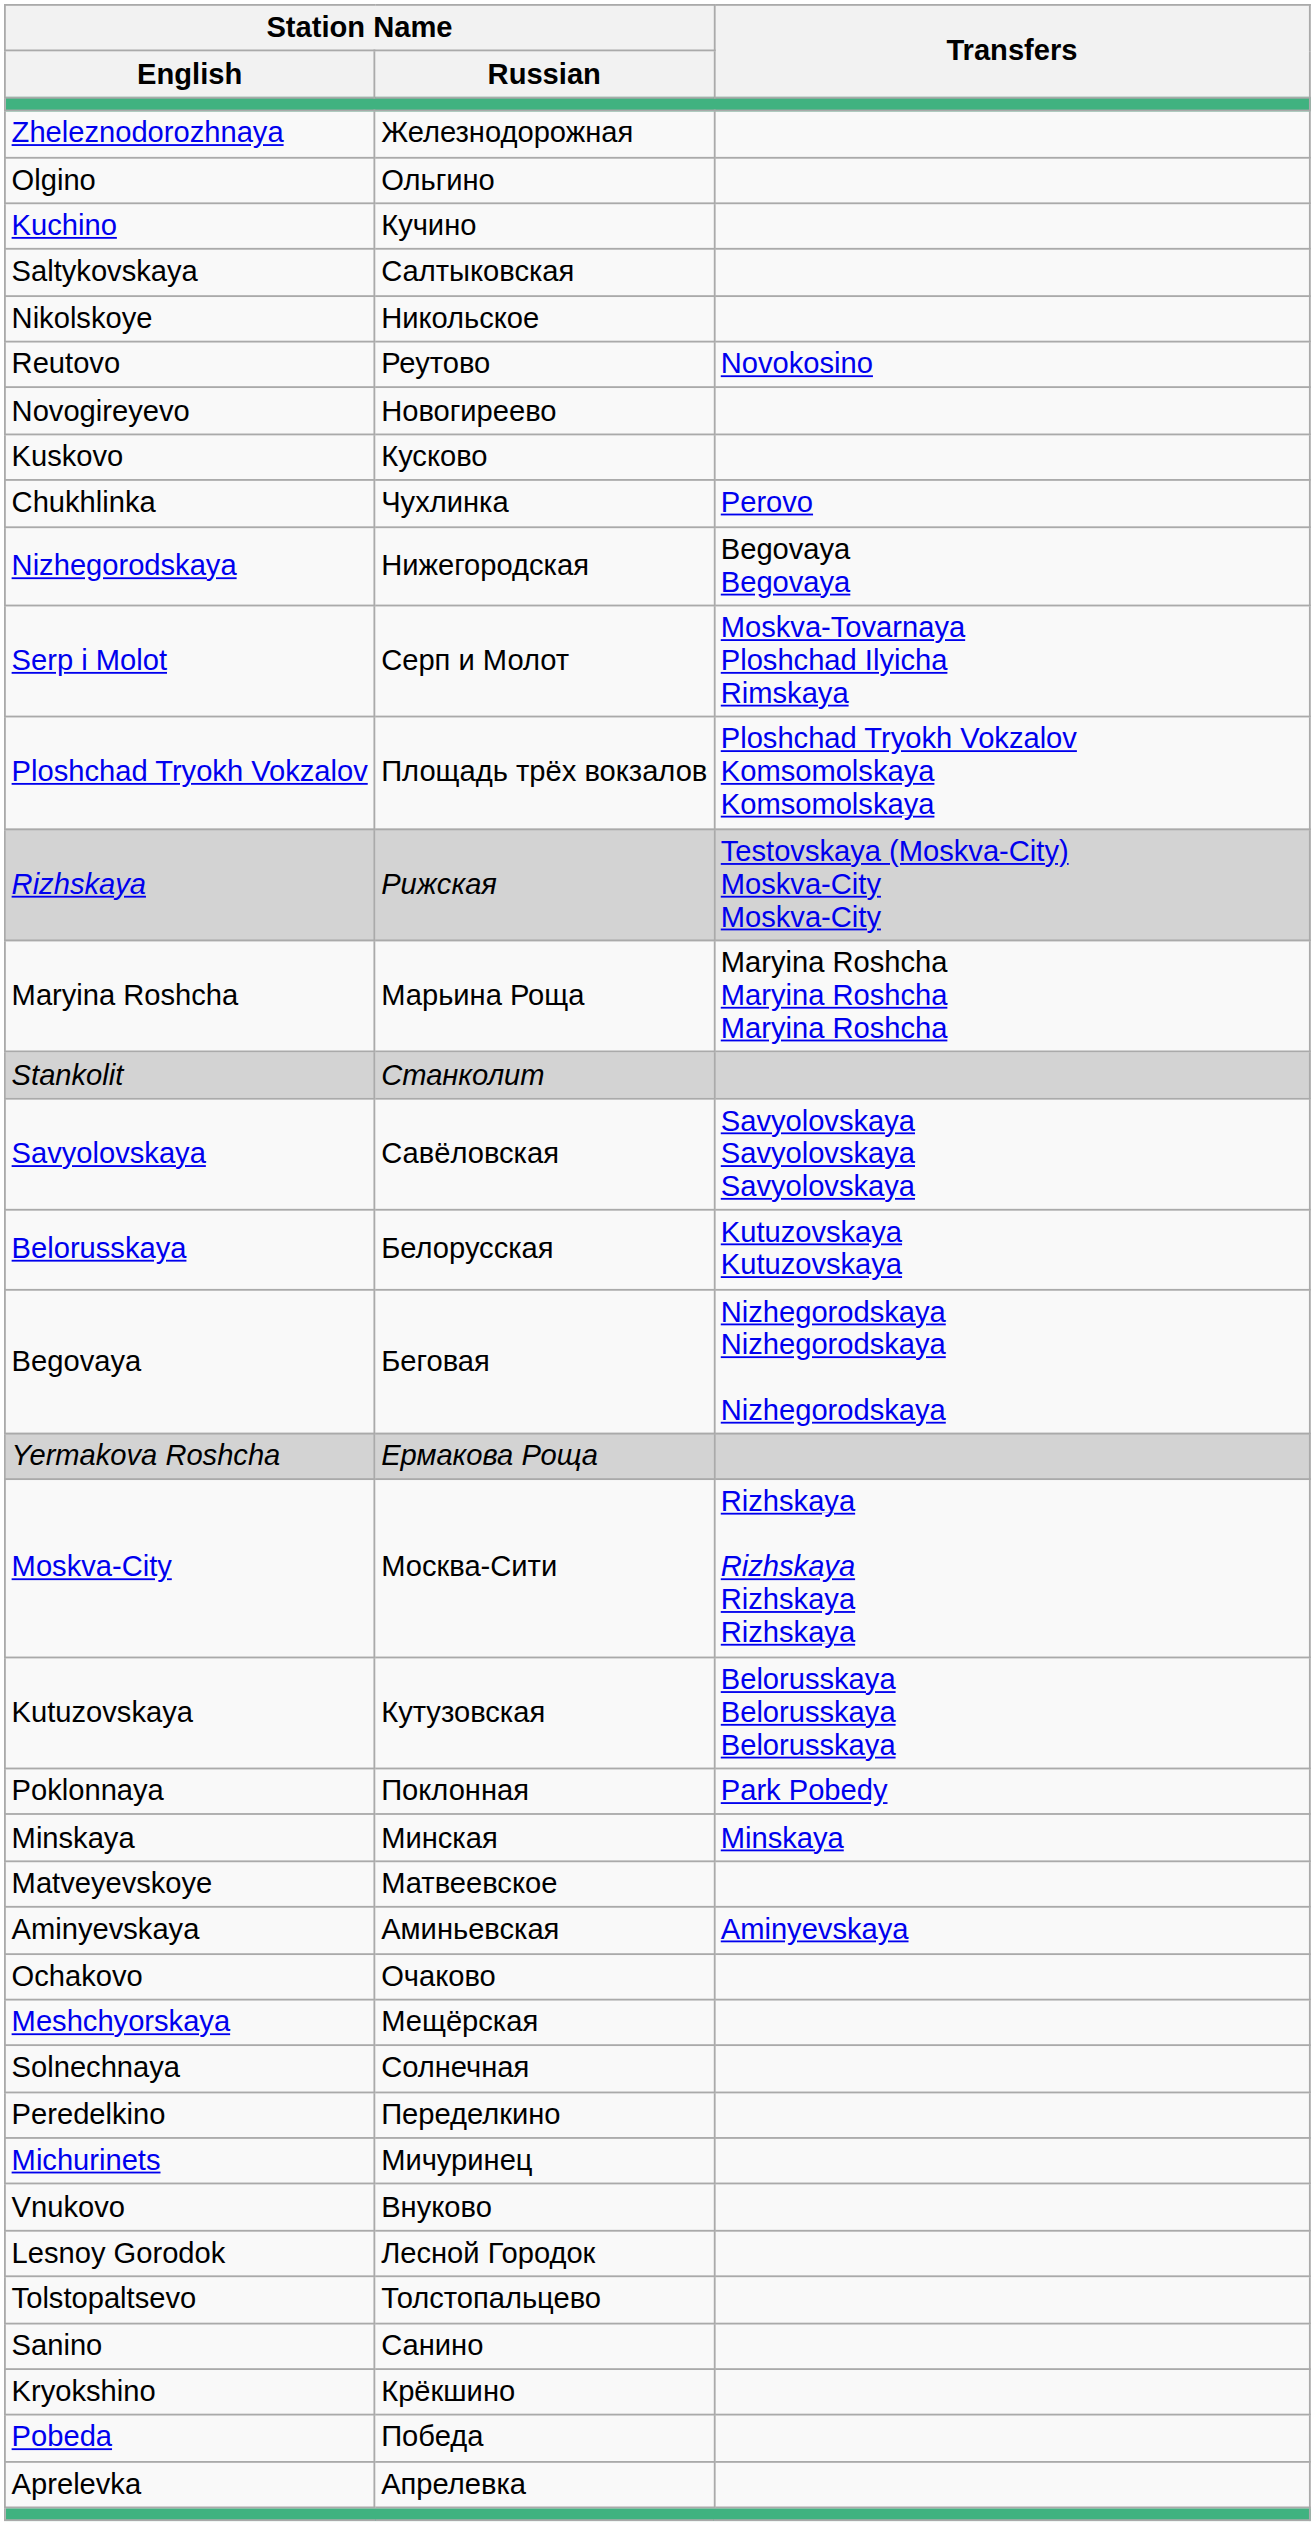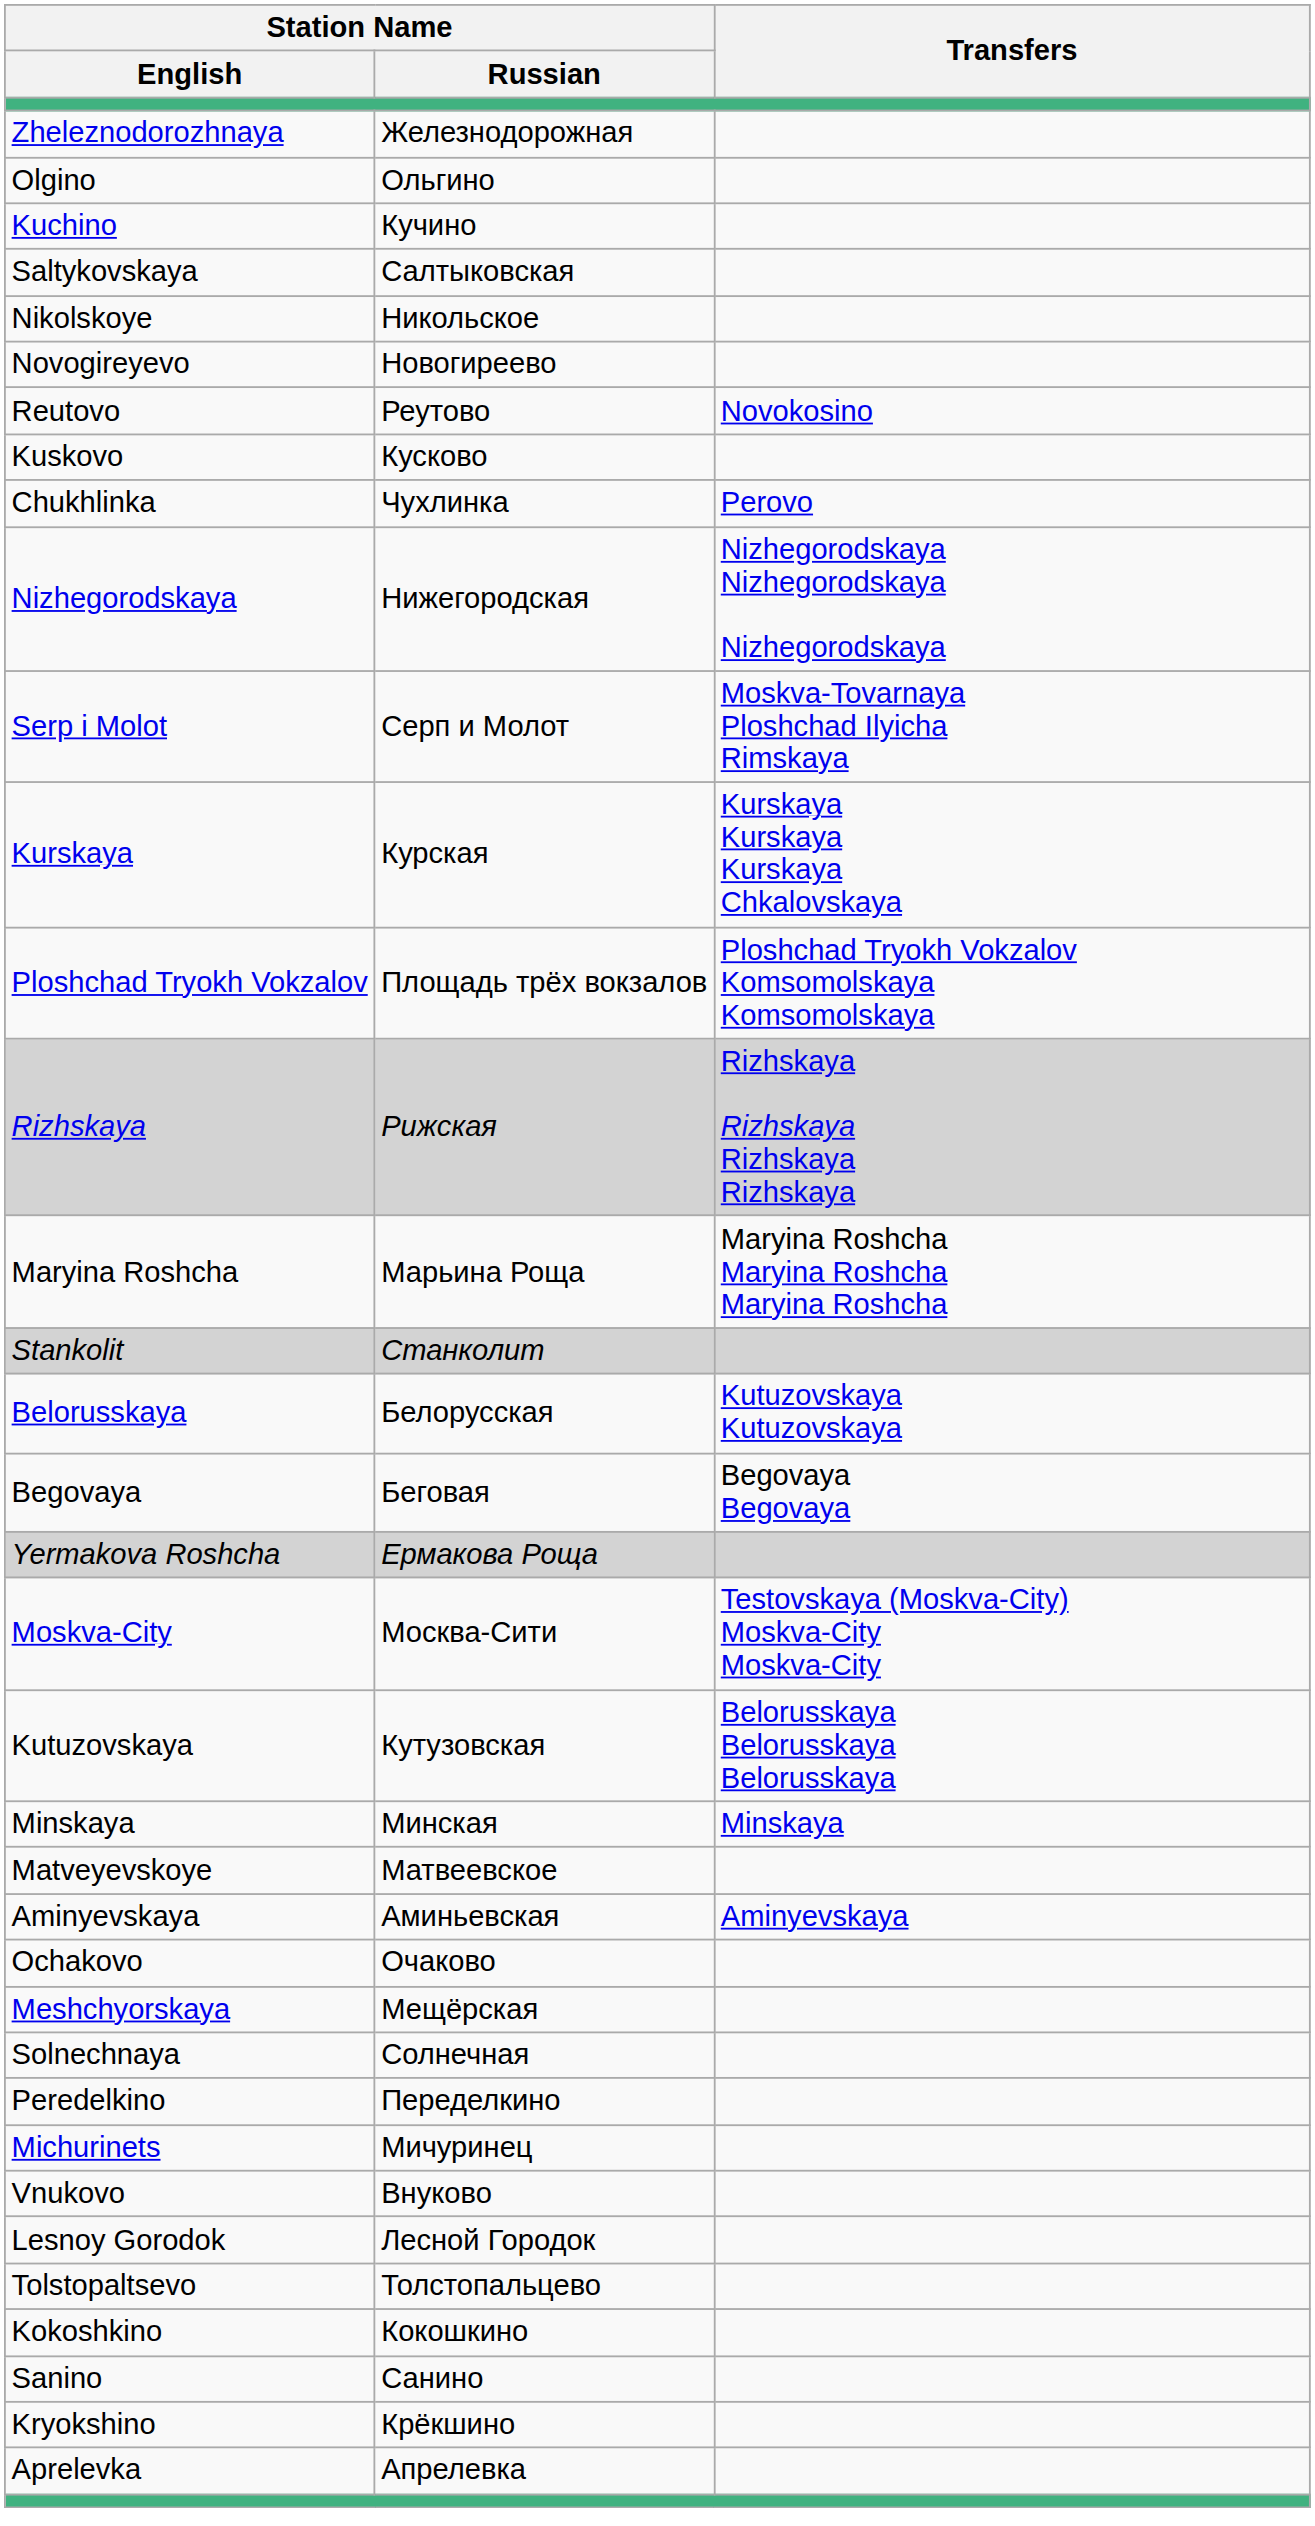rows swapped: (66, 364) <-> (101, 410)
(786, 565) Begovaya Begovaya -> (833, 598) Nizhegorodskaya Nizhegorodskaya Nizhegorodskaya
+ row: (72, 854)
(895, 884) Testovskaya (Moskva-City) Moskva-City Moskva-City -> (788, 1126) Rizhskaya Rizhskaya Rizhskaya Rizhskaya
- row: (109, 1153)
(833, 1360) Nizhegorodskaya Nizhegorodskaya Nizhegorodskaya -> (786, 1491) Begovaya Begovaya
(788, 1567) Rizhskaya Rizhskaya Rizhskaya Rizhskaya -> (895, 1633) Testovskaya (Moskva-City) Moskva-City Moskva-City
- row: (88, 1791)
+ row: (87, 2331)
- row: (62, 2437)
